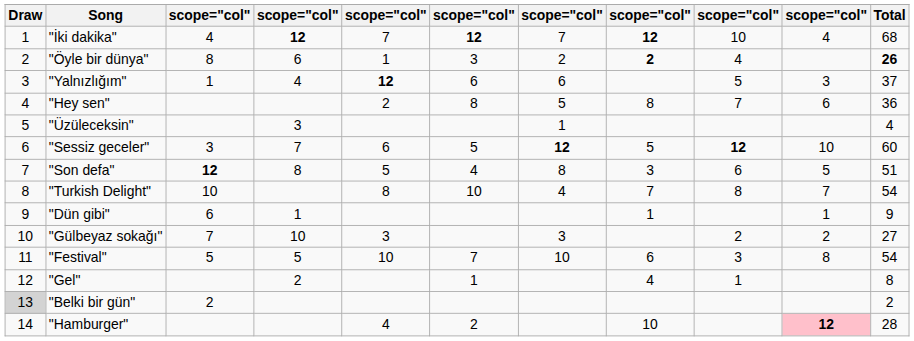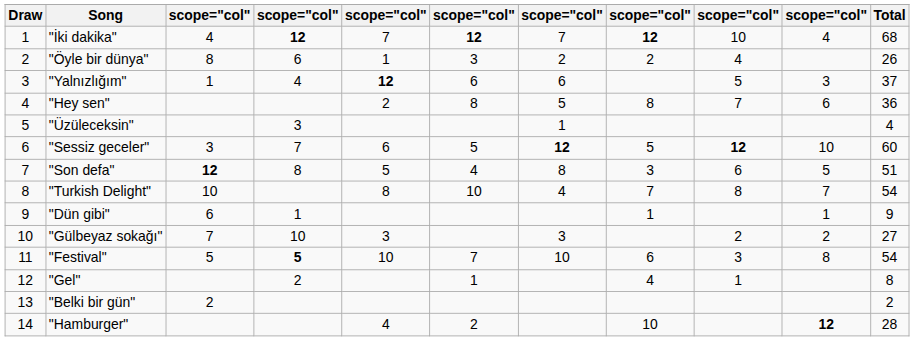(650, 59) bold -> (650, 59) normal
(890, 59) bold -> (890, 59) normal
(298, 258) normal -> (298, 258) bold
(25, 302) lightgrey background -> (25, 302) no background
(826, 324) pink background -> (826, 324) no background
